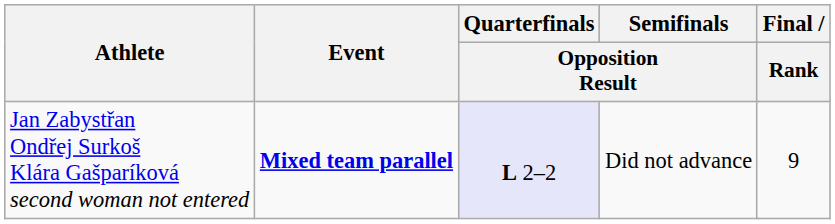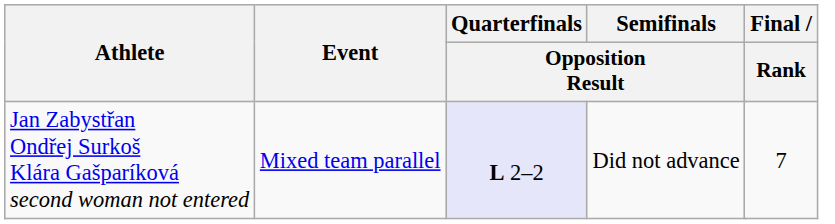(356, 160) bold -> (350, 160) normal
(794, 160) 9 -> (781, 160) 7
